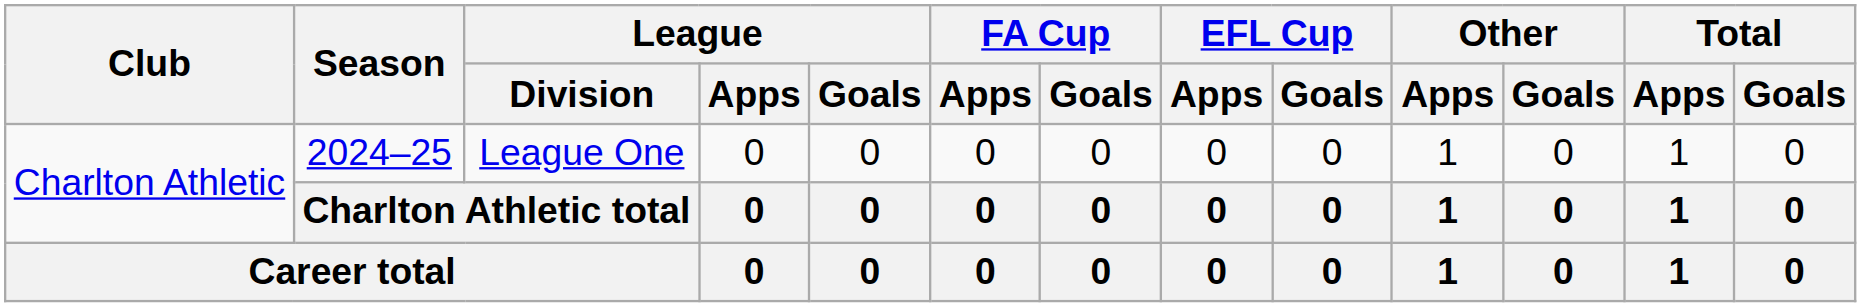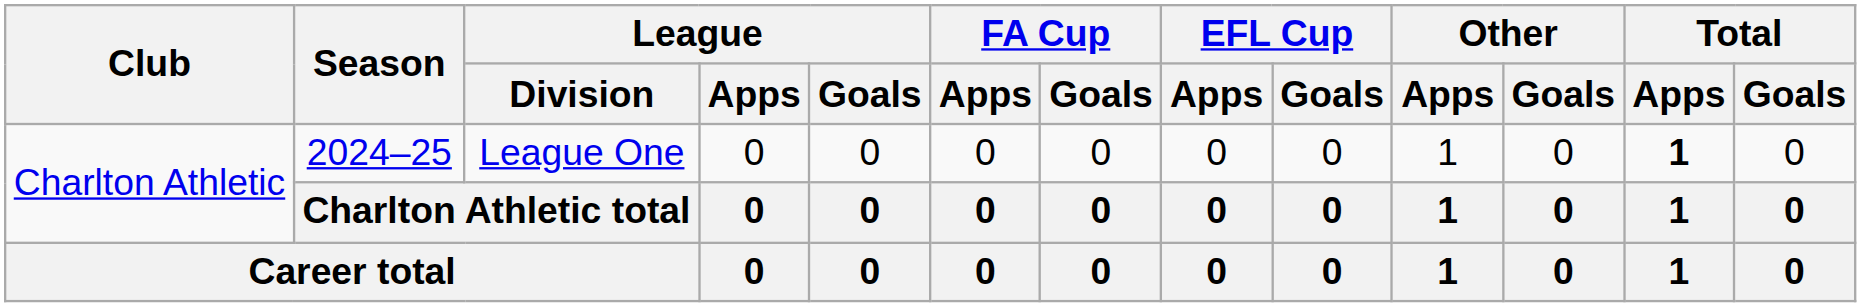(1679, 152) normal -> (1679, 152) bold
